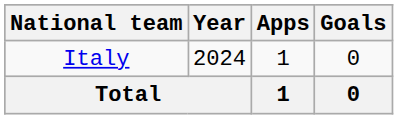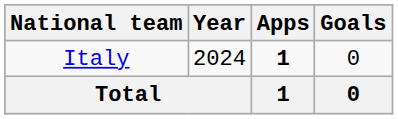(283, 59) normal -> (283, 59) bold
